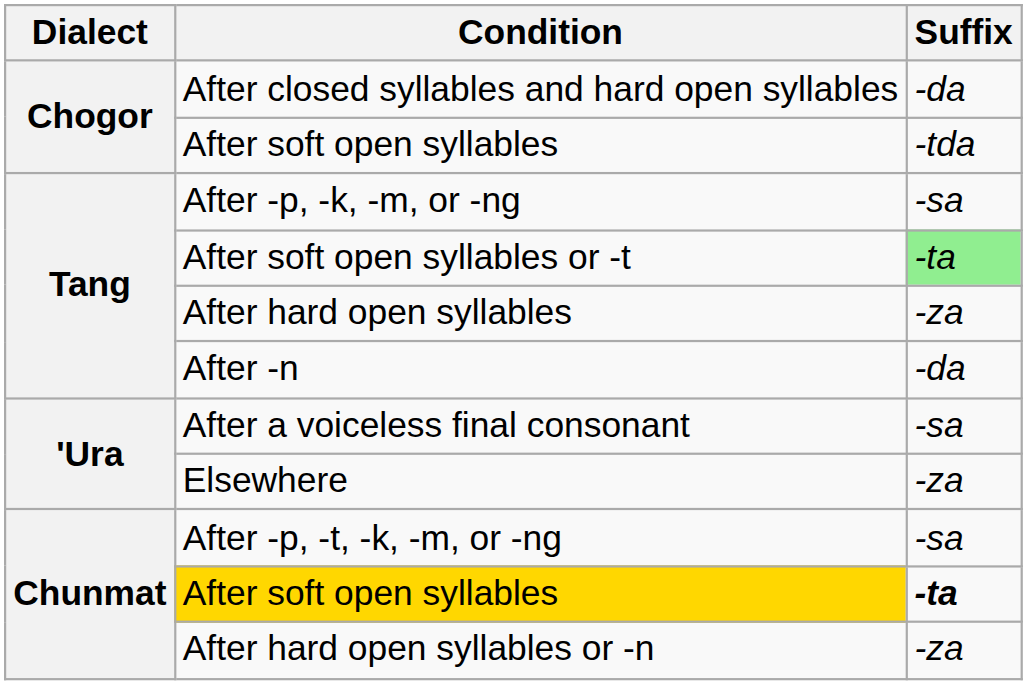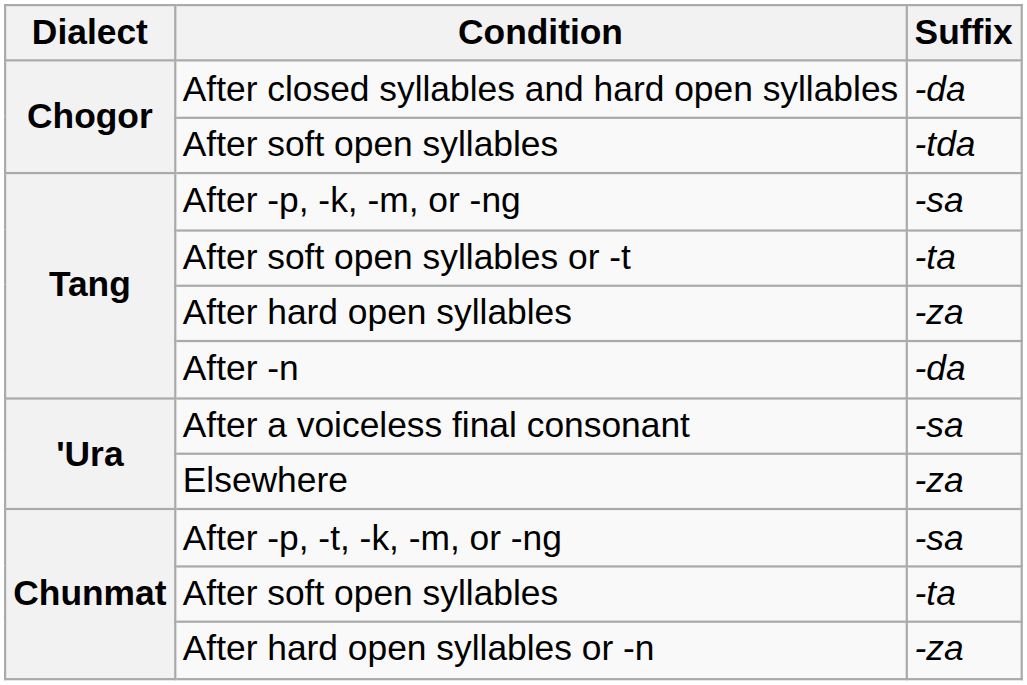(935, 256) lightgreen background -> (935, 256) no background
(370, 593) gold background -> (370, 593) no background
(936, 593) bold -> (935, 593) normal
